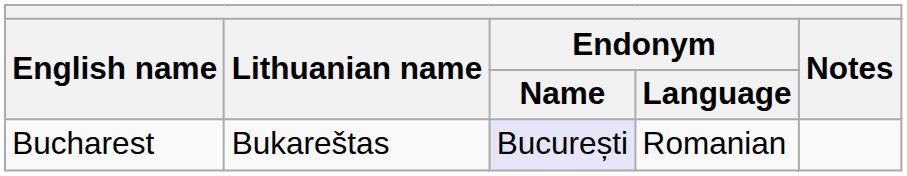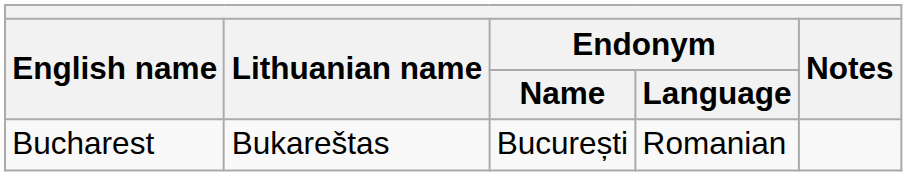(562, 144) lavender background -> (562, 144) no background
